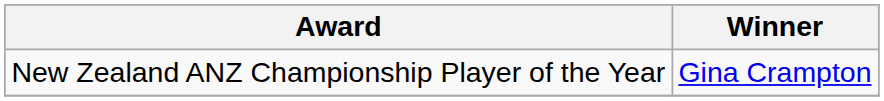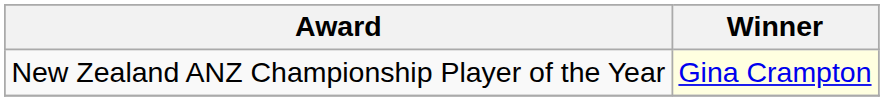(775, 72) no background -> (775, 72) lightyellow background
